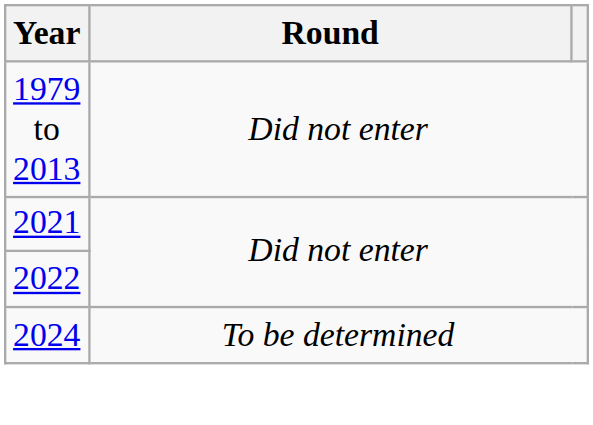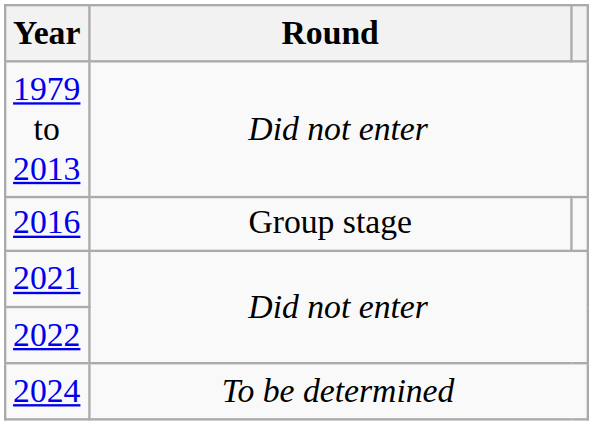+ row: (47, 223)
